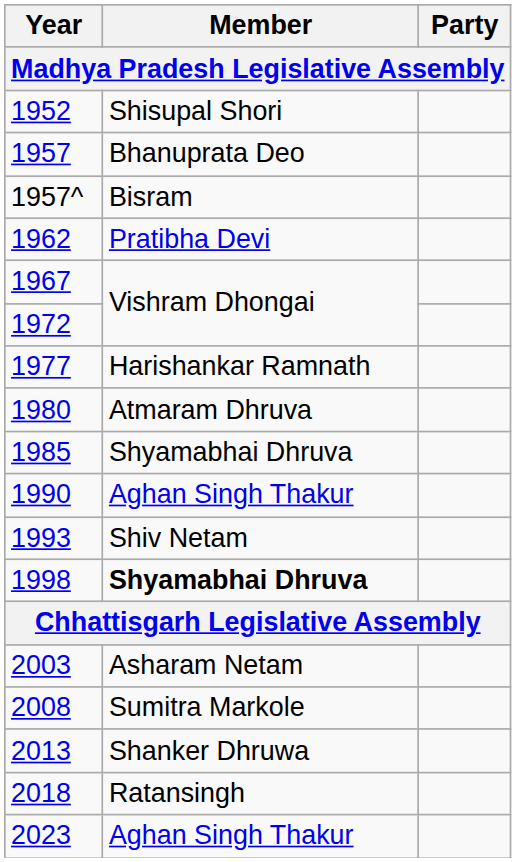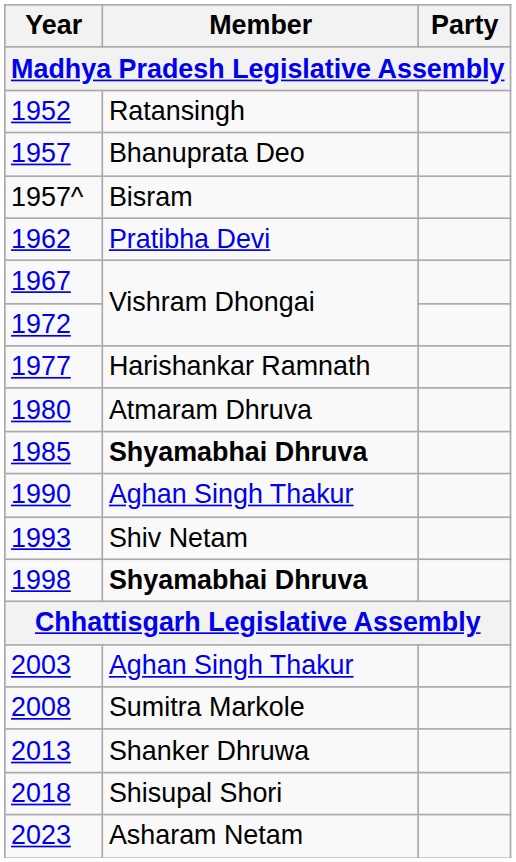(196, 111) Shisupal Shori -> (177, 111) Ratansingh
(231, 452) normal -> (238, 452) bold
(206, 665) Asharam Netam -> (231, 665) Aghan Singh Thakur
(177, 793) Ratansingh -> (196, 793) Shisupal Shori
(231, 835) Aghan Singh Thakur -> (206, 835) Asharam Netam
